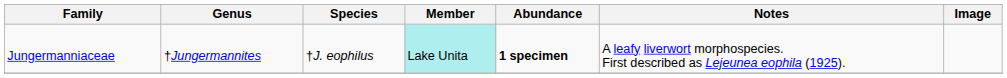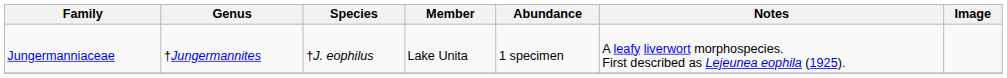(438, 55) paleturquoise background -> (438, 55) no background
(533, 55) bold -> (531, 55) normal
